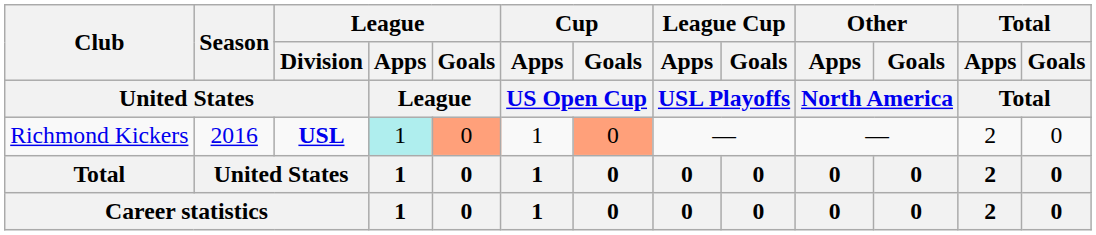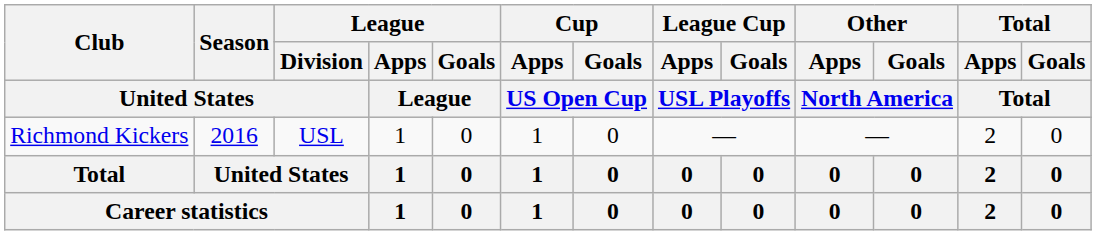(321, 135) bold -> (321, 135) normal
(400, 135) paleturquoise background -> (400, 135) no background
(466, 135) lightsalmon background -> (466, 135) no background
(613, 135) lightsalmon background -> (613, 135) no background
